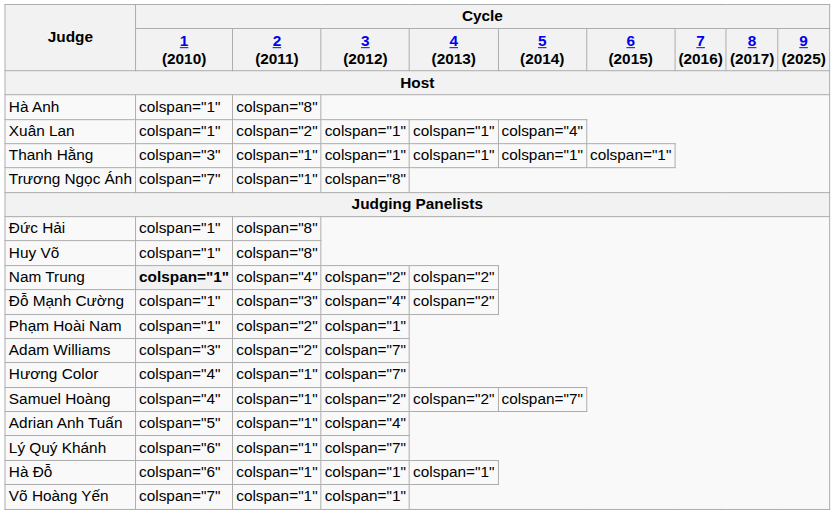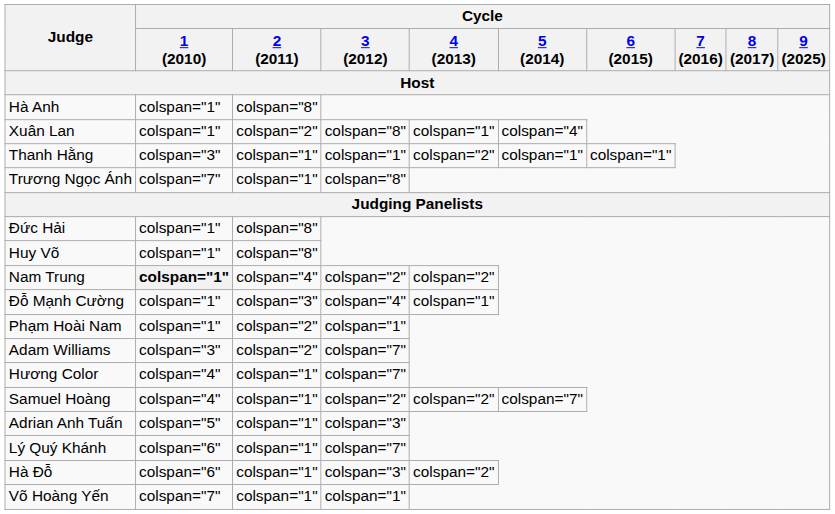(365, 131) colspan="1" -> (365, 131) colspan="8"
(454, 155) colspan="1" -> (454, 155) colspan="2"
(454, 301) colspan="2" -> (454, 301) colspan="1"
(365, 423) colspan="4" -> (365, 423) colspan="3"
(365, 472) colspan="1" -> (365, 472) colspan="3"
(454, 472) colspan="1" -> (454, 472) colspan="2"
